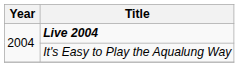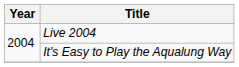(71, 33) bold -> (70, 33) normal
